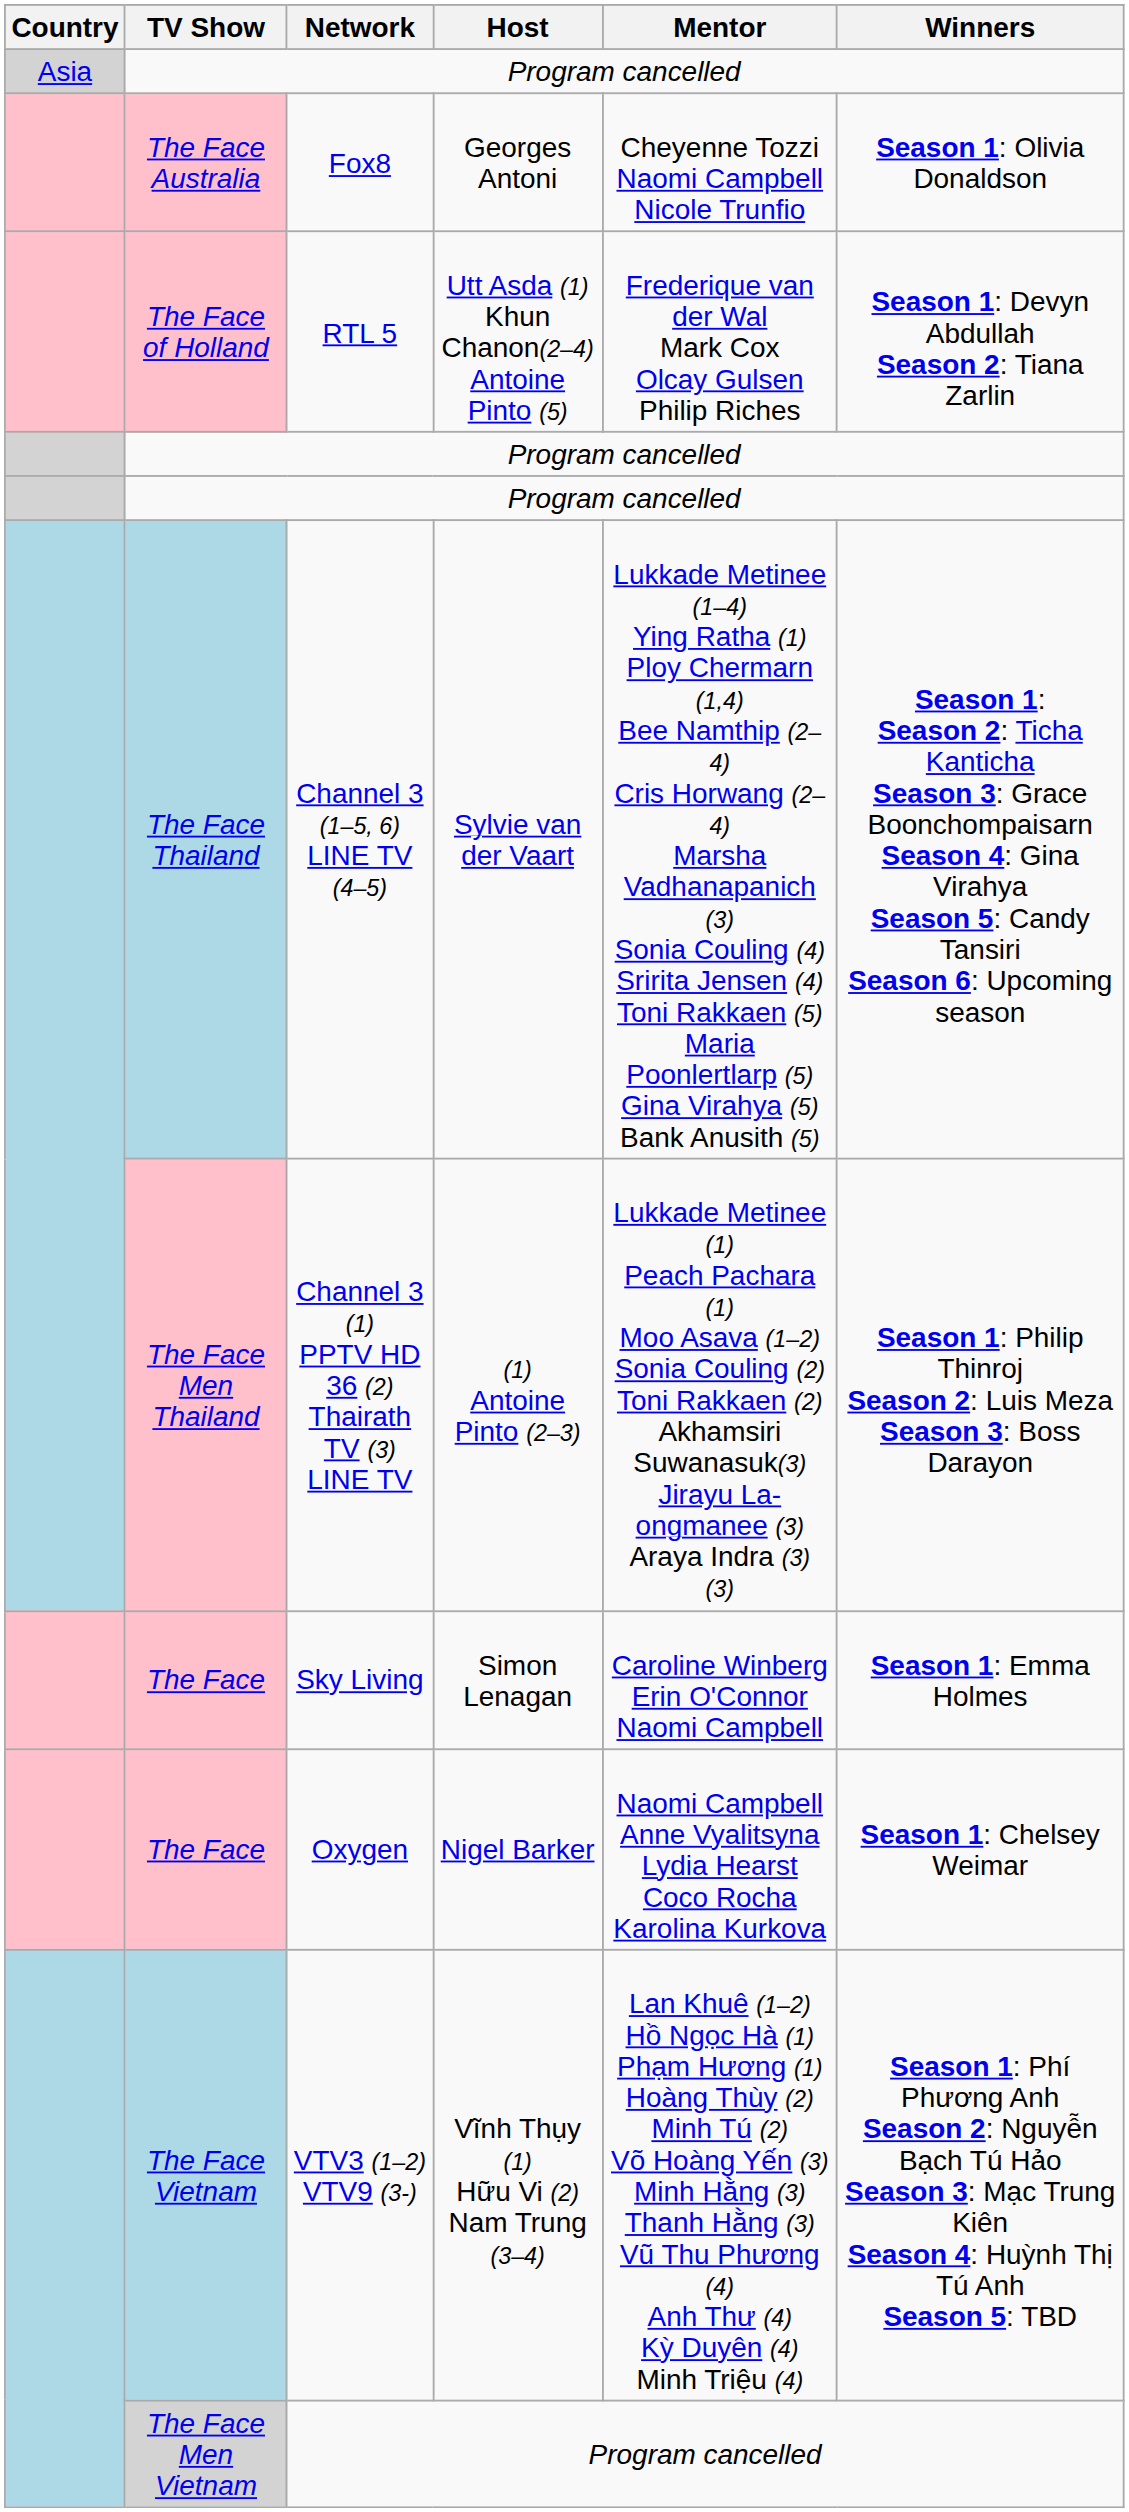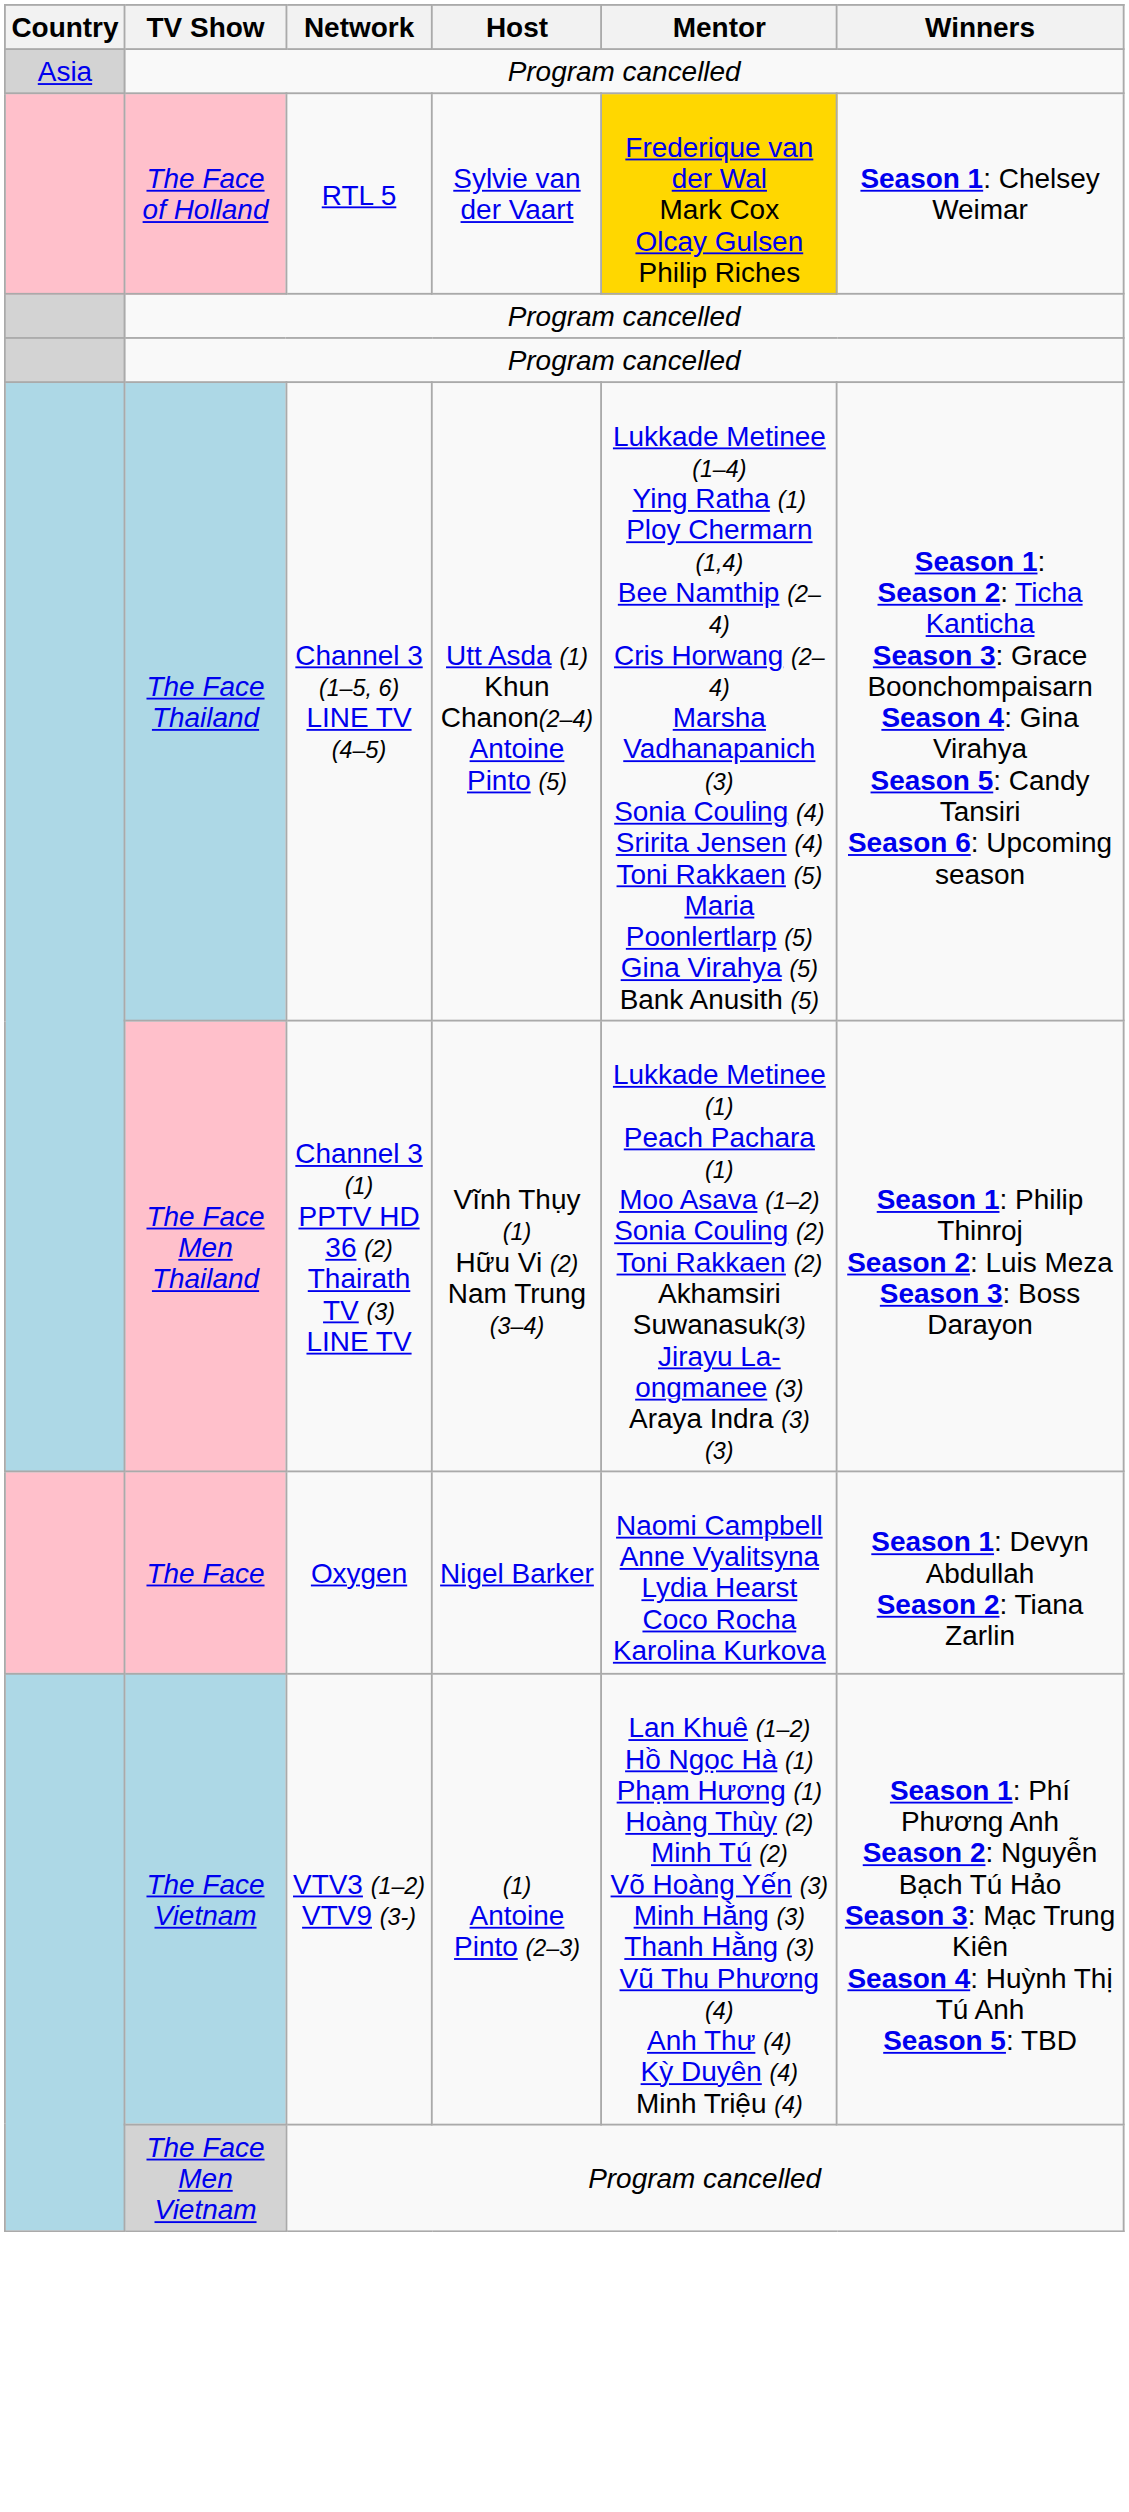- row: (206, 163)
(518, 348) Utt Asda (1) Khun Chanon(2–4) Antoine Pinto (5) -> (517, 194) Sylvie van der Vaart
(720, 348) no background -> (719, 210) gold background
(980, 348) Season 1: Devyn Abdullah Season 2: Tiana Zarlin -> (980, 194) Season 1: Chelsey Weimar
(518, 840) Sylvie van der Vaart -> (517, 718) Utt Asda (1) Khun Chanon(2–4) Antoine Pinto (5)
(518, 1403) (1) Antoine Pinto (2–3) -> (517, 1263) Vĩnh Thụy (1) Hữu Vi (2) Nam Trung (3–4)
- row: (206, 1680)
(980, 1849) Season 1: Chelsey Weimar -> (980, 1588) Season 1: Devyn Abdullah Season 2: Tiana Zarlin
(518, 2190) Vĩnh Thụy (1) Hữu Vi (2) Nam Trung (3–4) -> (517, 1917) (1) Antoine Pinto (2–3)
